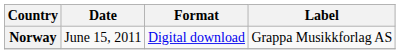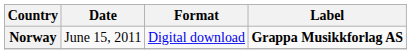(322, 37) normal -> (327, 37) bold
